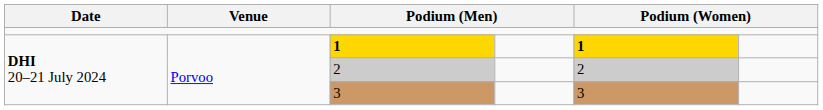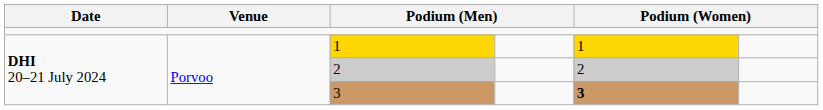(337, 46) bold -> (337, 46) normal
(581, 46) bold -> (581, 46) normal
(581, 92) normal -> (581, 92) bold
